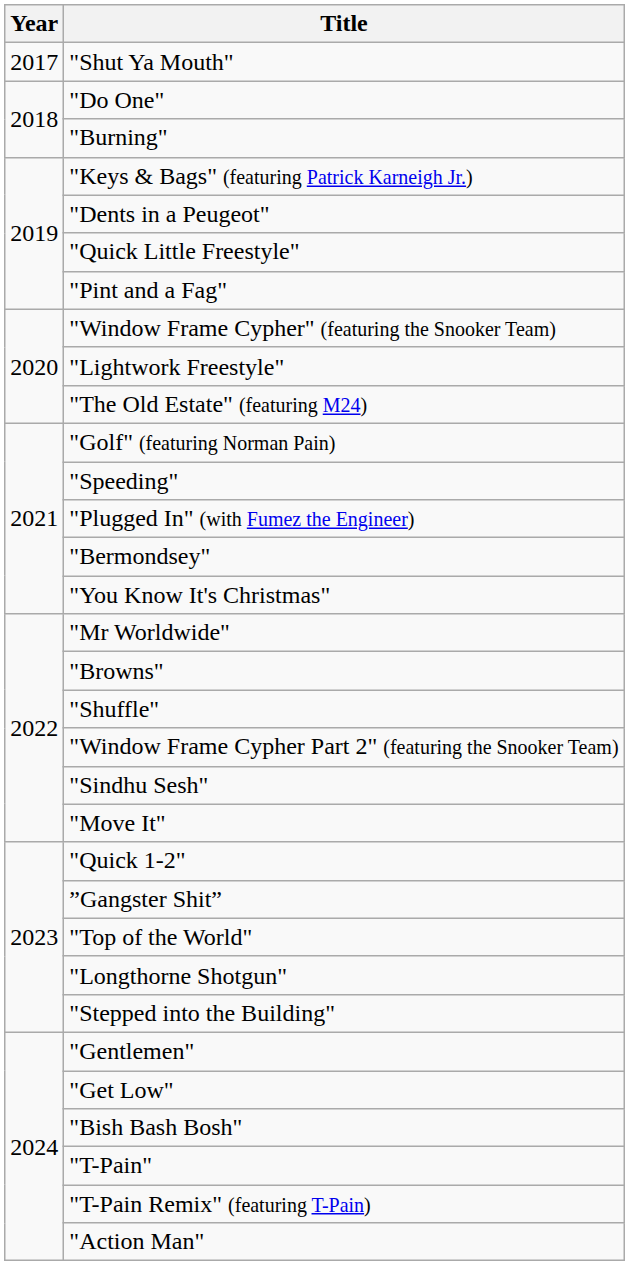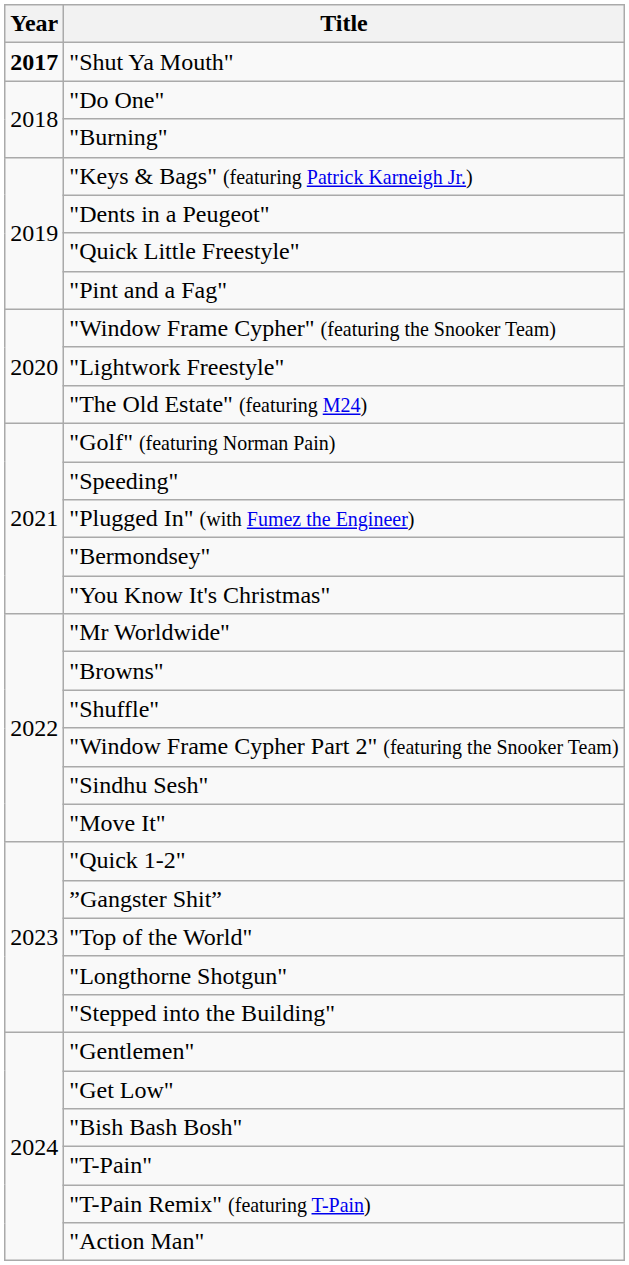(34, 61) normal -> (34, 61) bold
